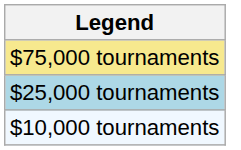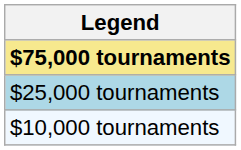(115, 58) normal -> (120, 58) bold
